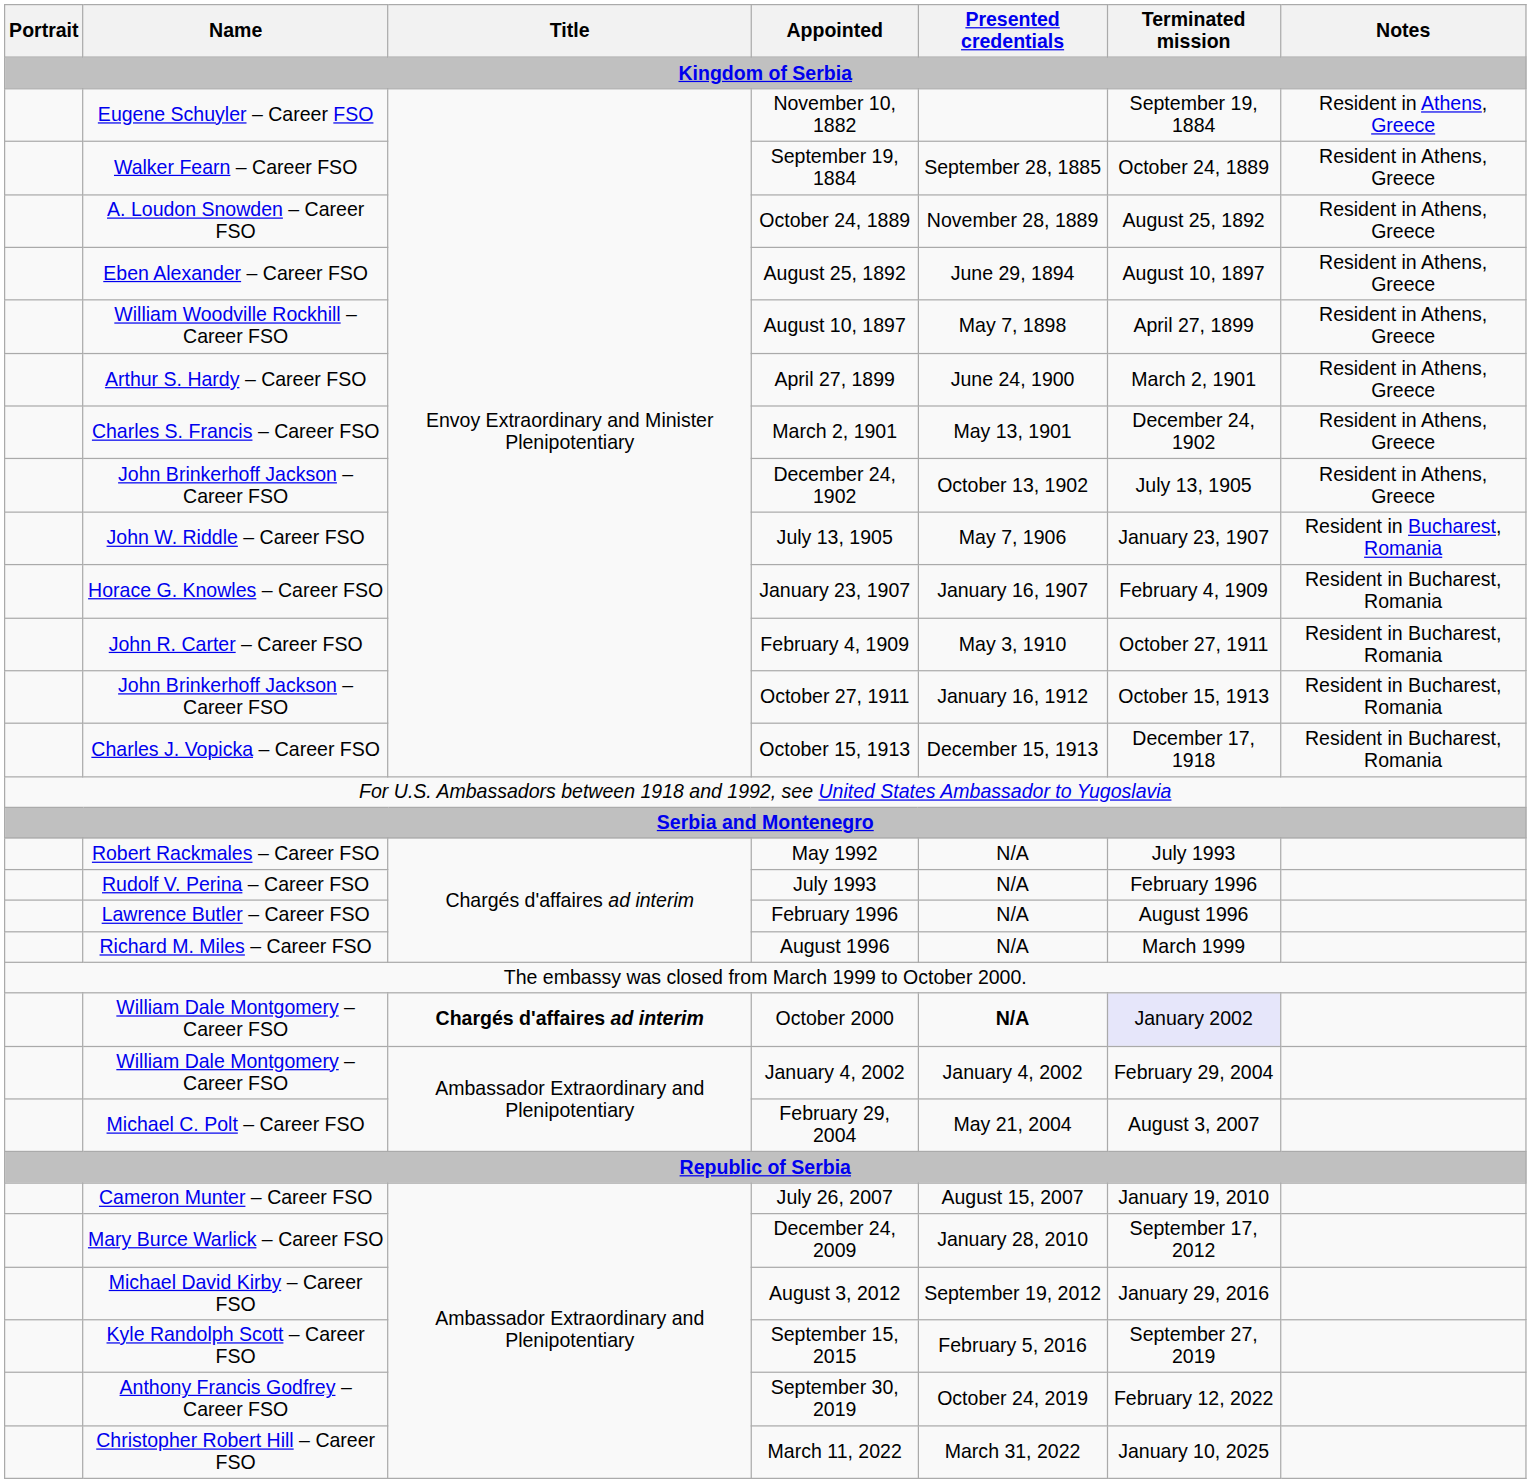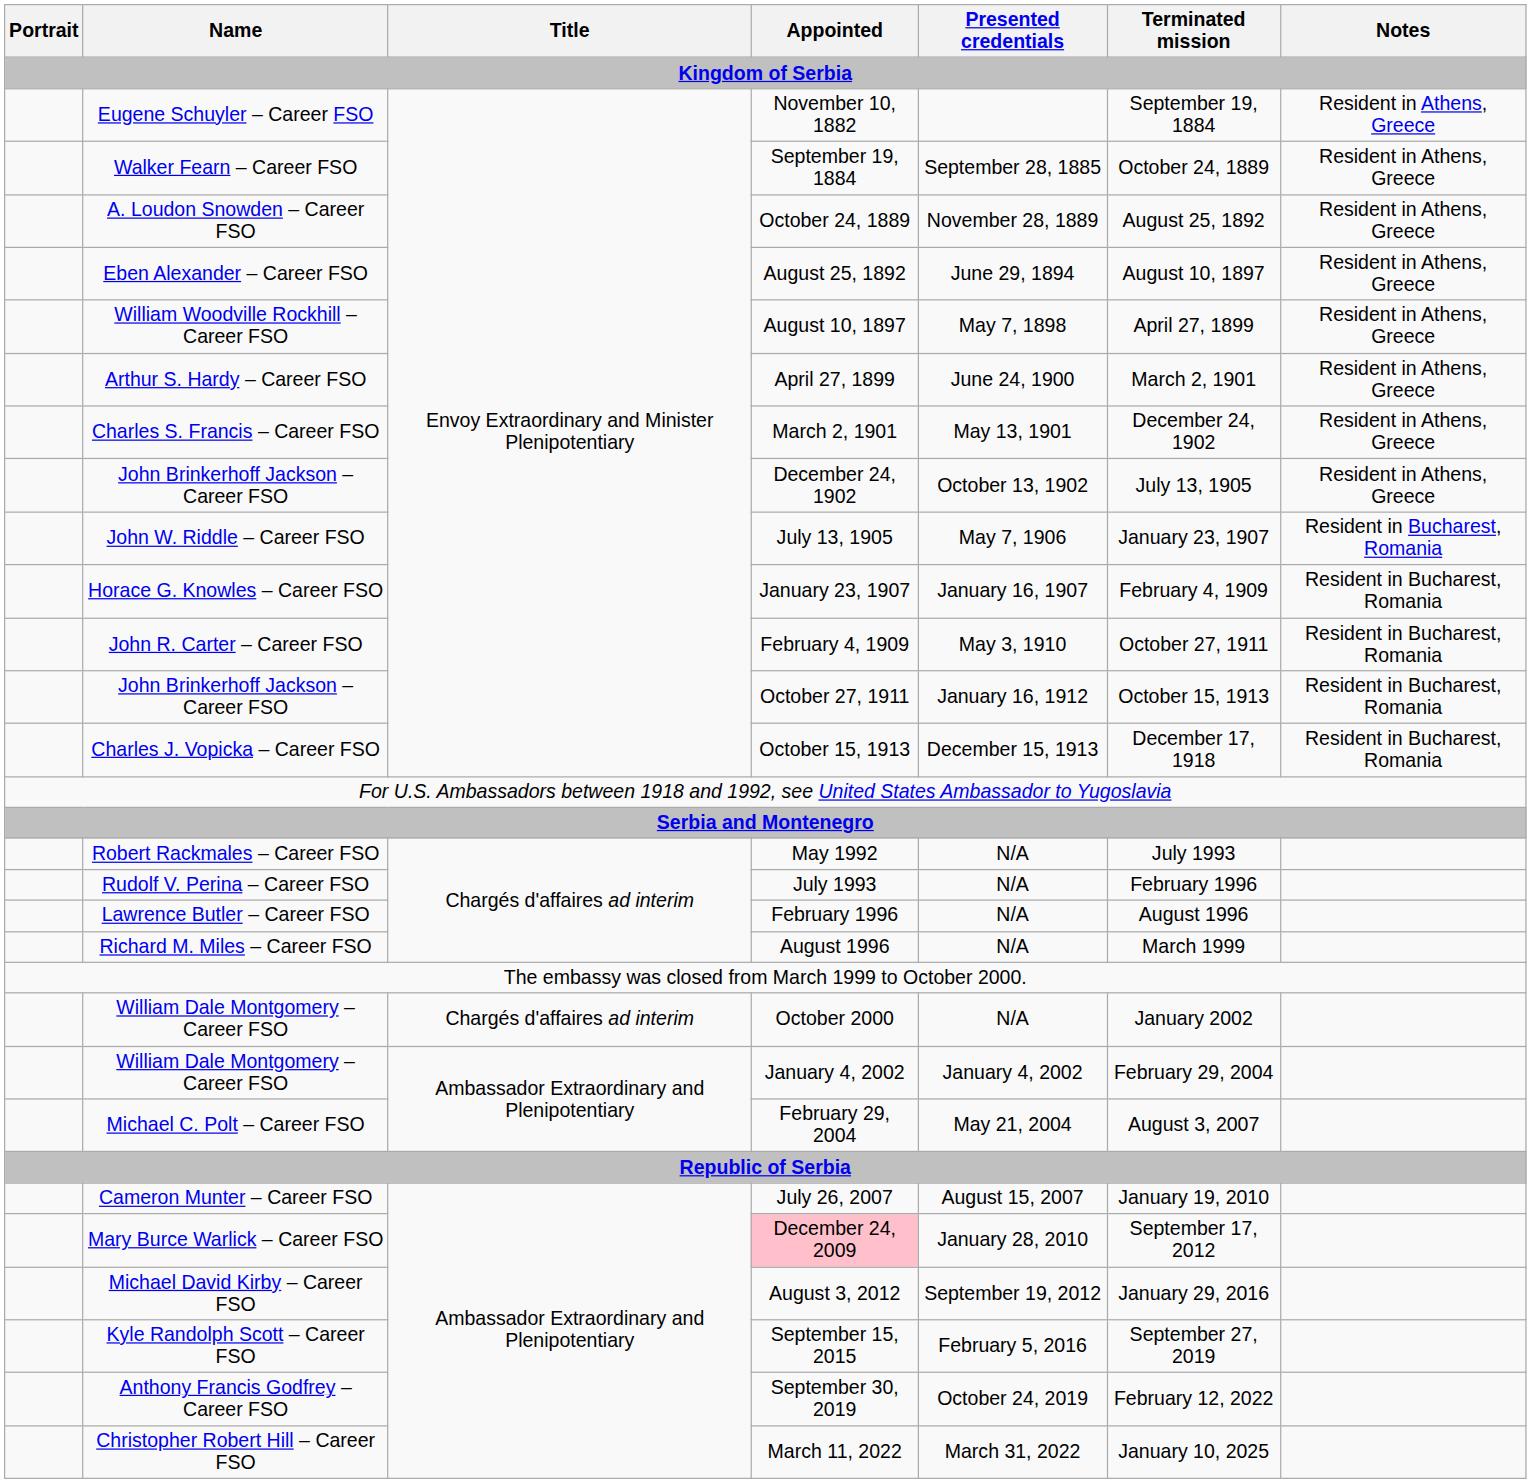(570, 1019) bold -> (570, 1019) normal
(1013, 1019) bold -> (1013, 1019) normal
(1194, 1019) lavender background -> (1194, 1019) no background
(835, 1240) no background -> (835, 1240) pink background
